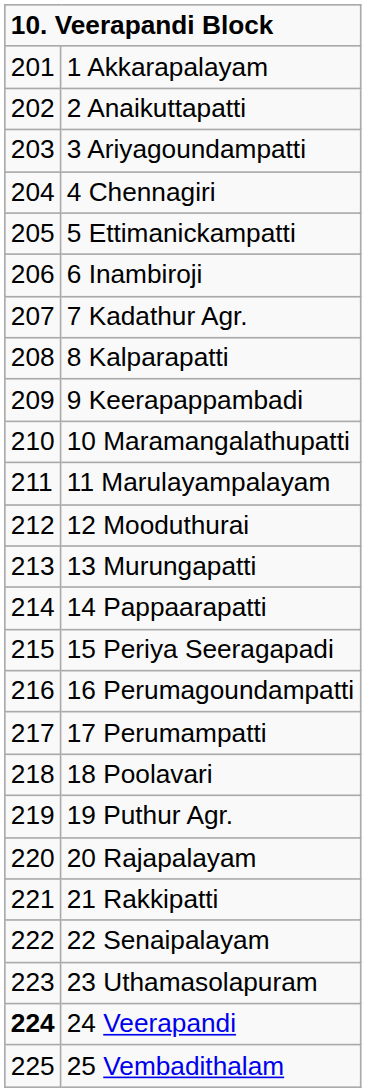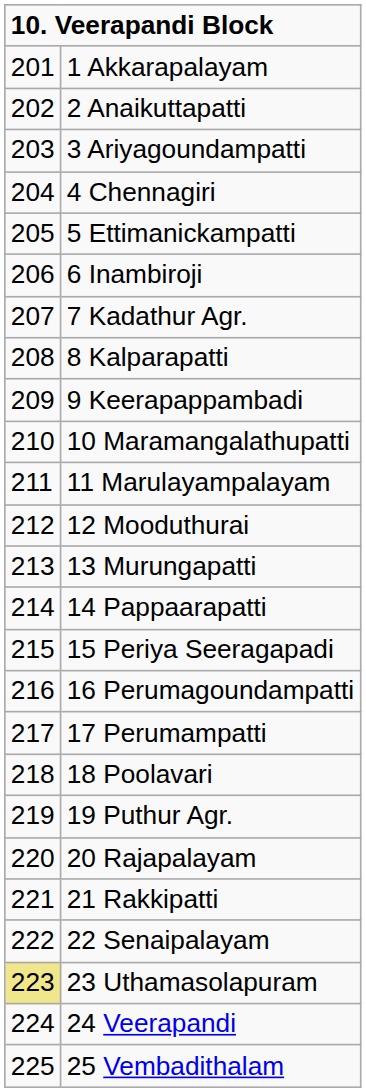(33, 982) no background -> (33, 982) khaki background
(33, 1024) bold -> (33, 1024) normal
